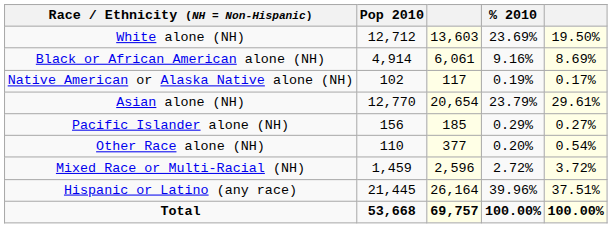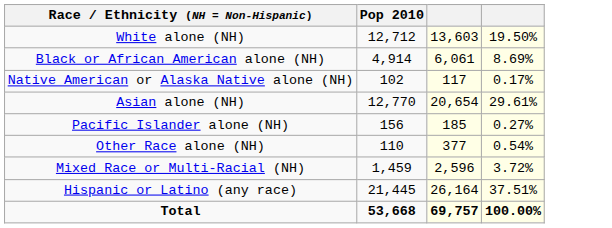- column: (513, 15)
